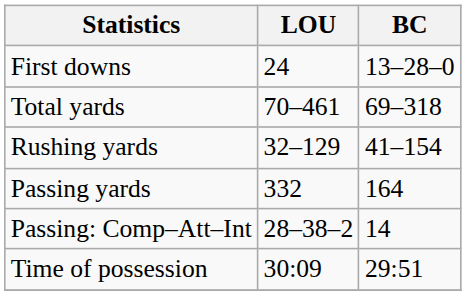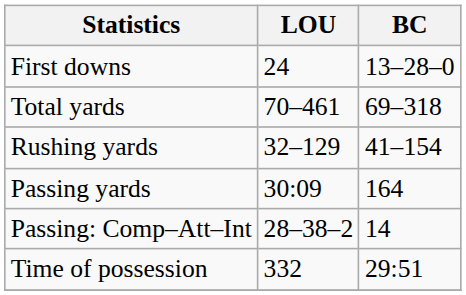(283, 187) 332 -> (293, 187) 30:09
(293, 268) 30:09 -> (283, 268) 332
